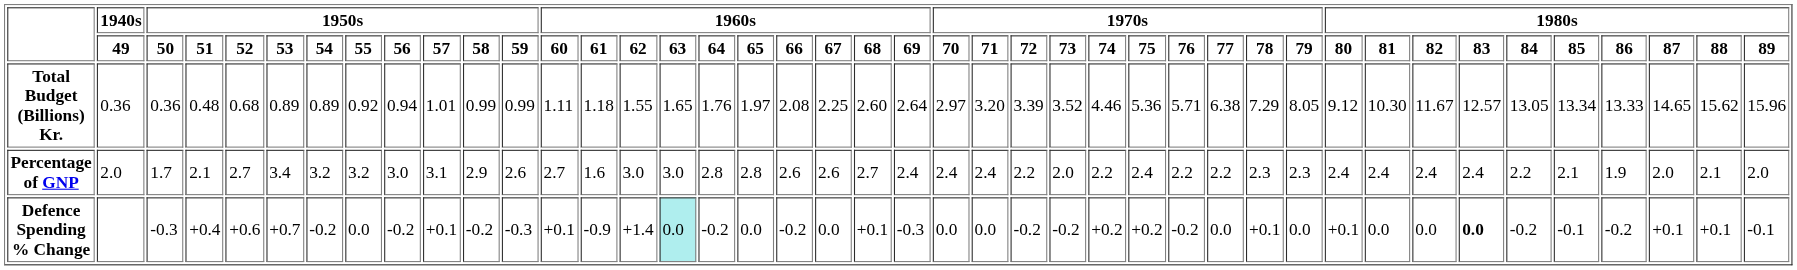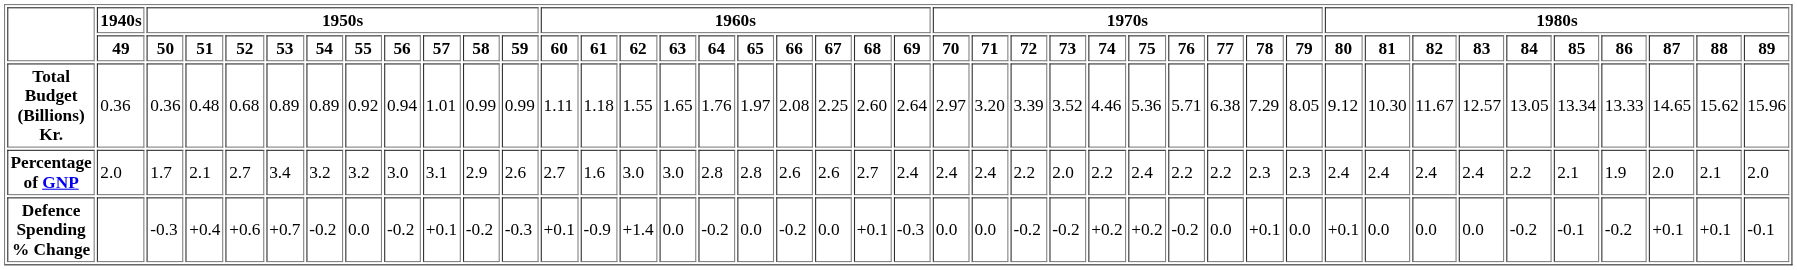(673, 229) paleturquoise background -> (673, 229) no background
(1473, 229) bold -> (1473, 229) normal
